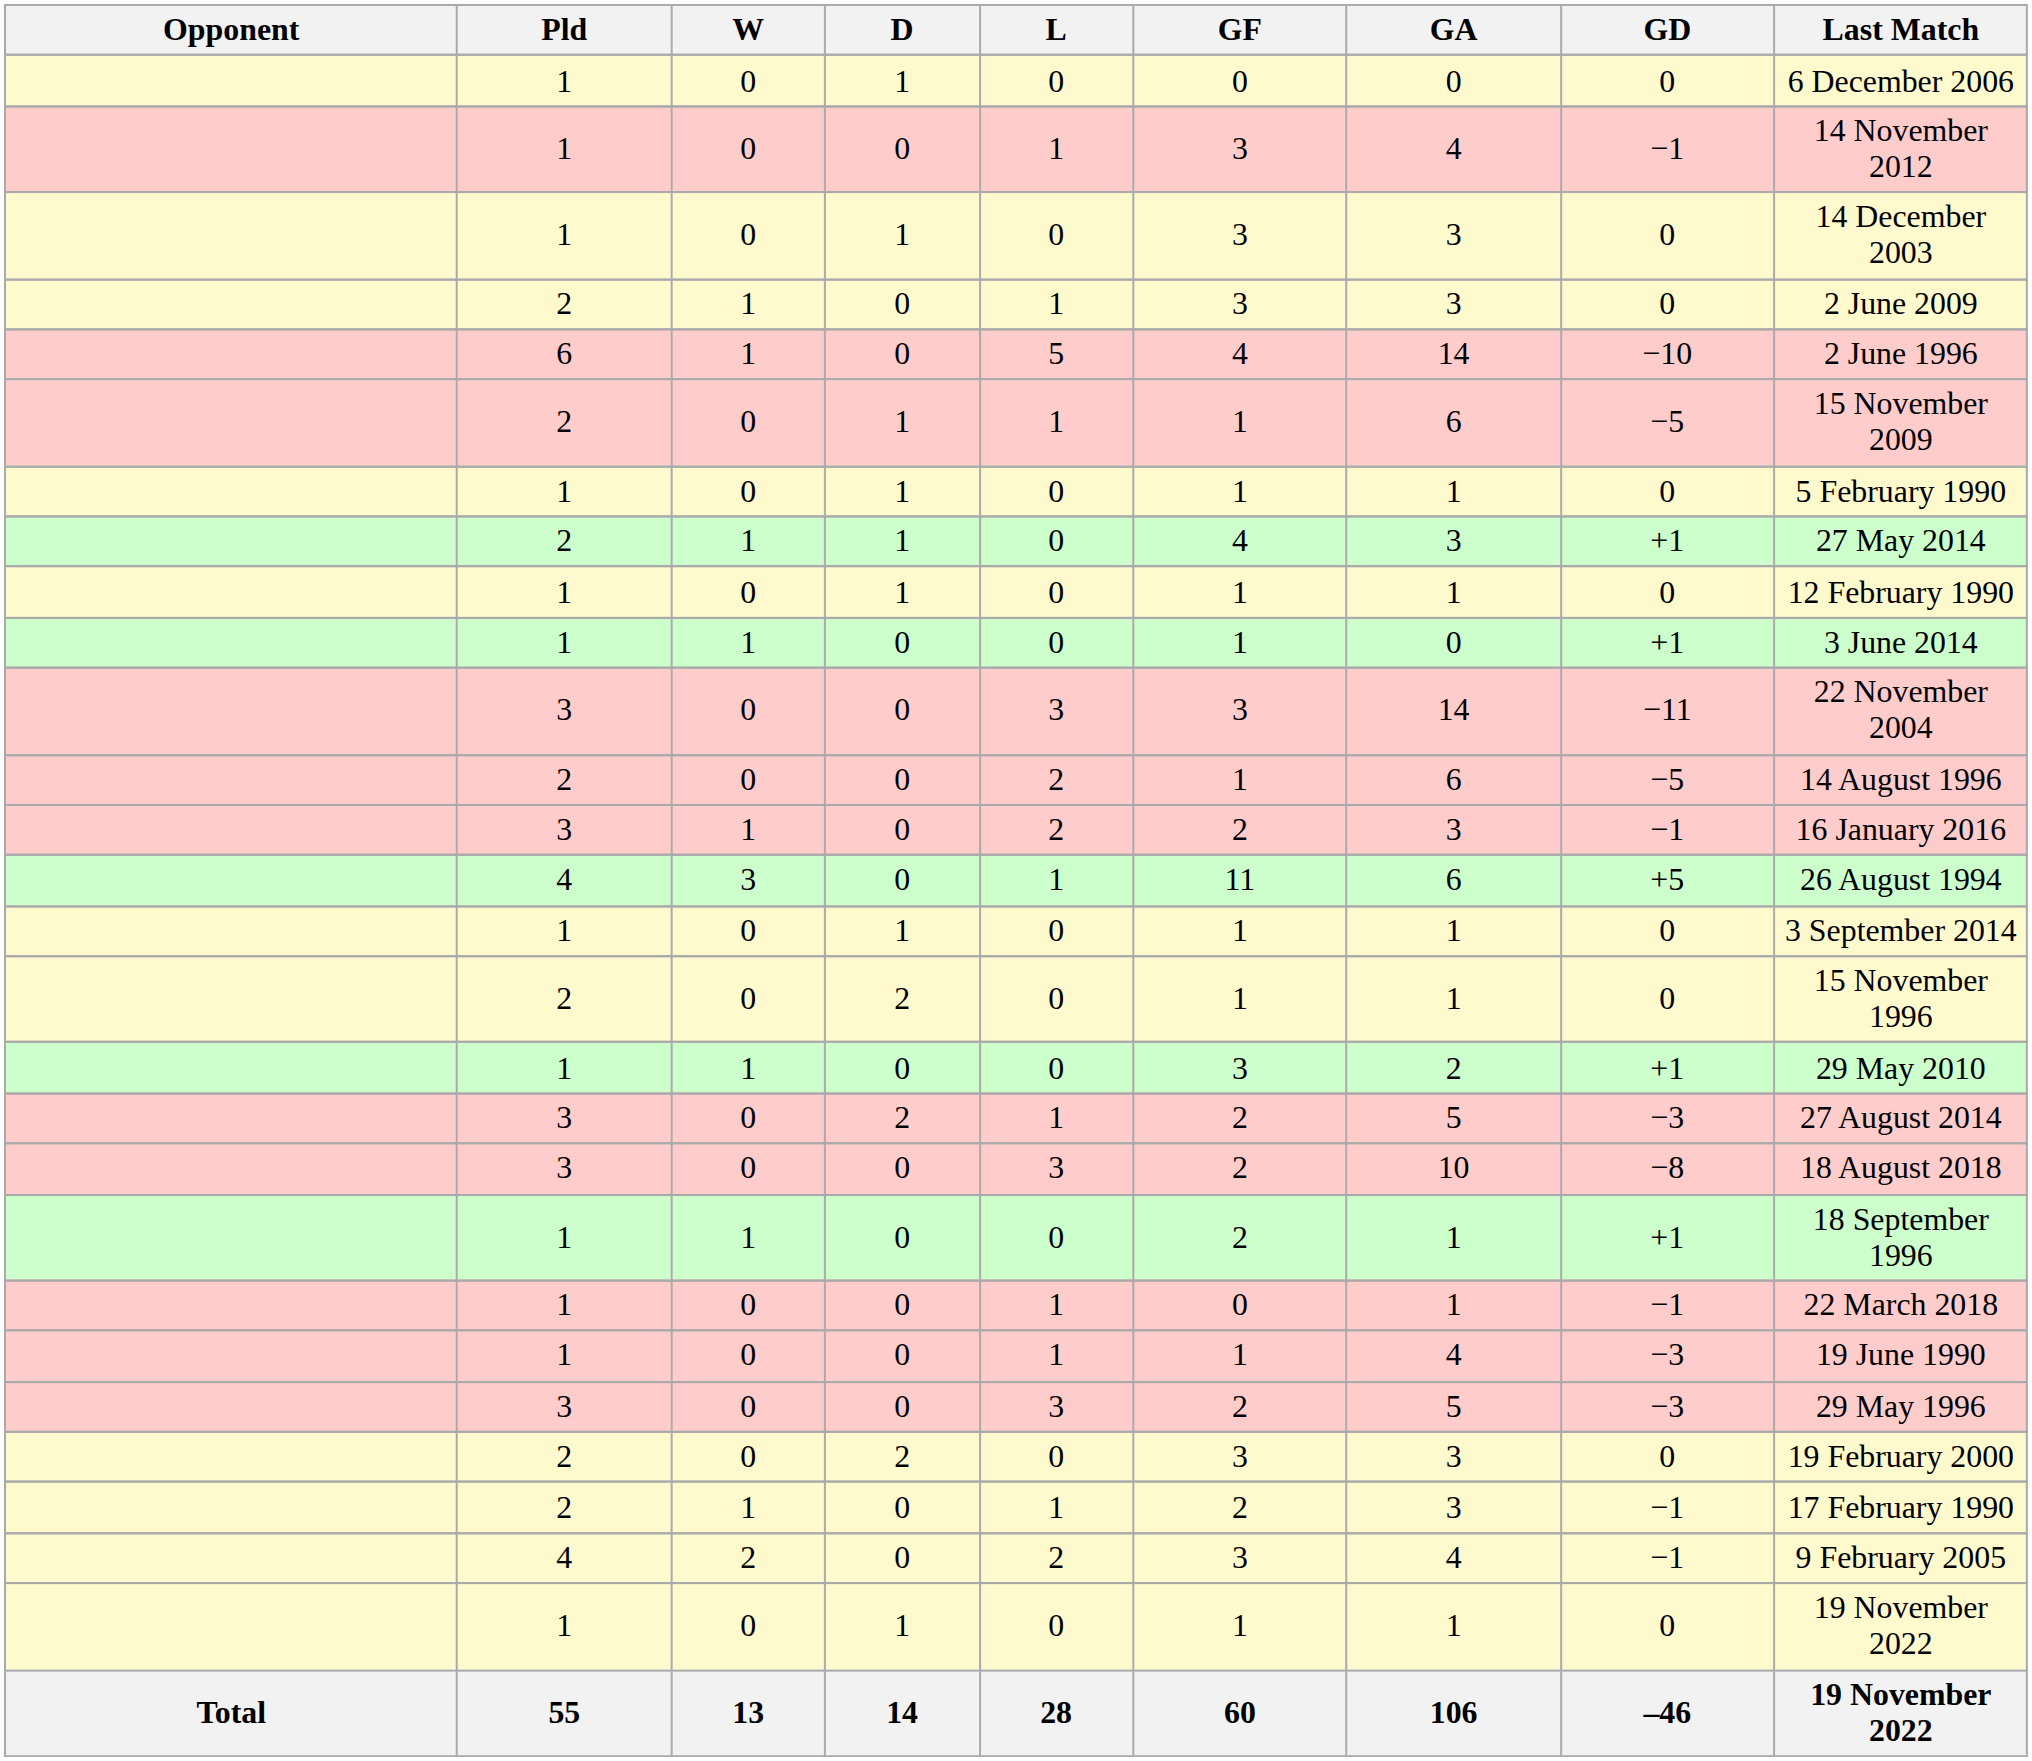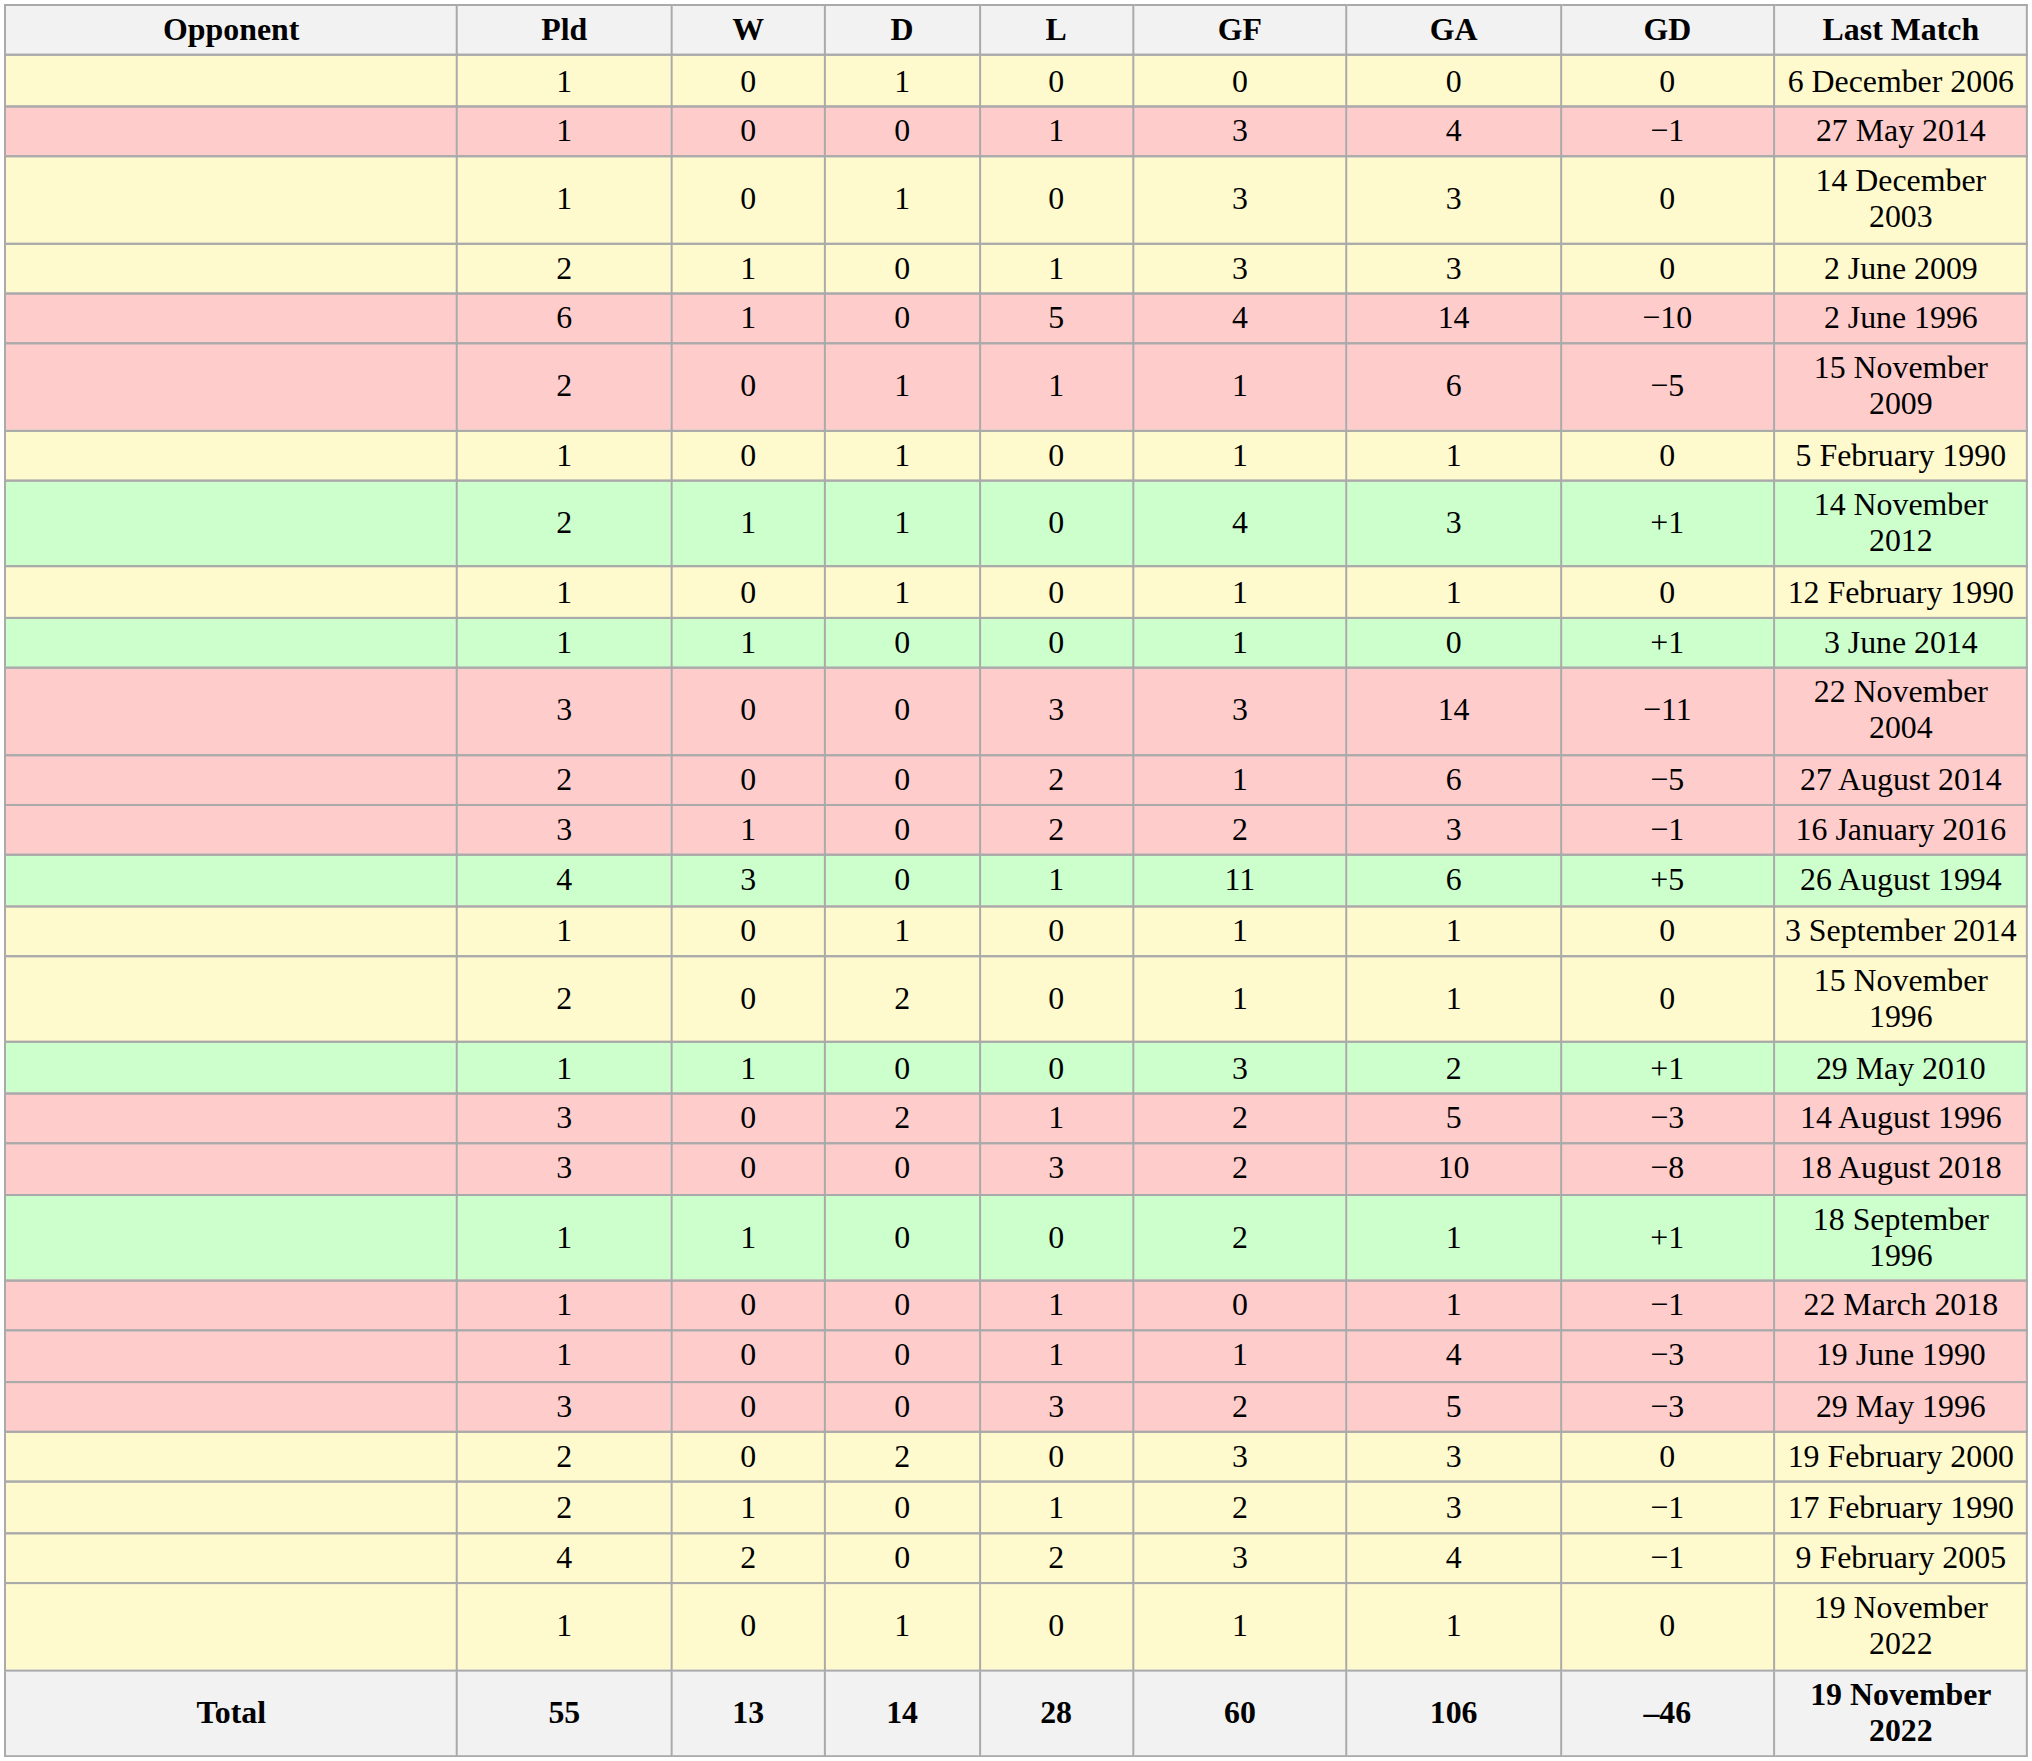(1901, 148) 14 November 2012 -> (1901, 130) 27 May 2014
(1901, 541) 27 May 2014 -> (1901, 523) 14 November 2012
(1901, 778) 14 August 1996 -> (1901, 778) 27 August 2014
(1901, 1117) 27 August 2014 -> (1901, 1117) 14 August 1996
